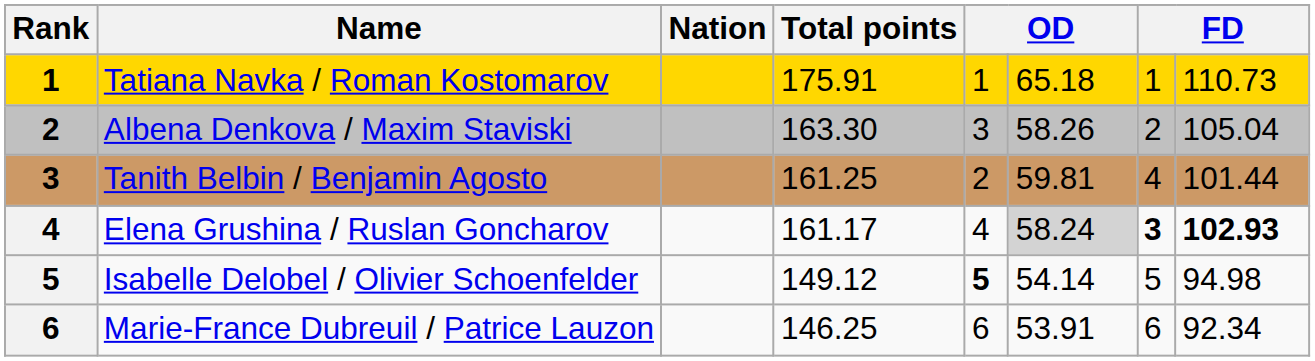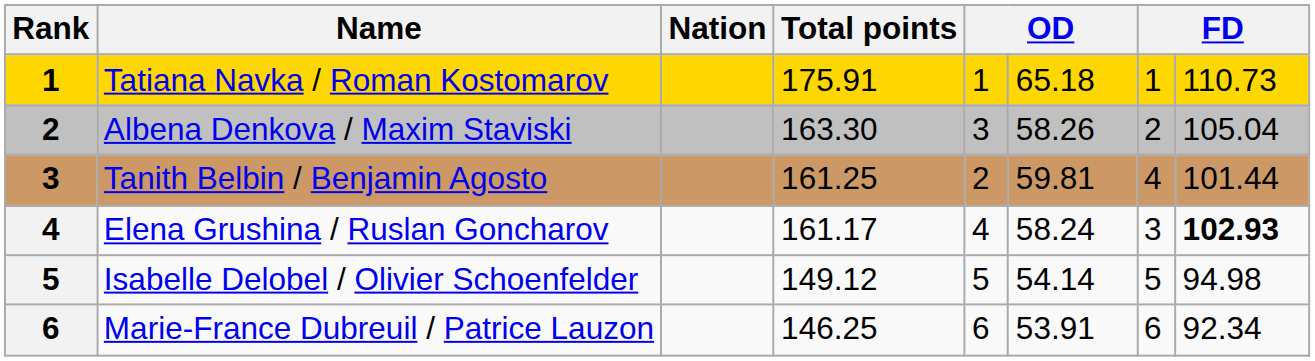(1055, 229) lightgrey background -> (1055, 229) no background
(1153, 229) bold -> (1153, 229) normal
(981, 279) bold -> (981, 279) normal
